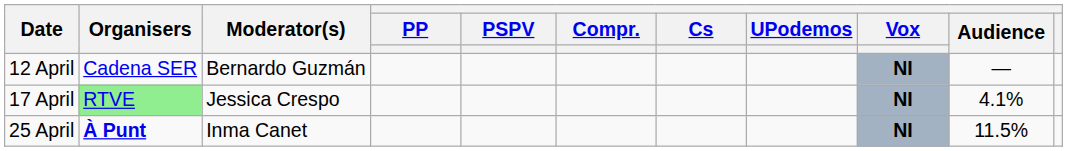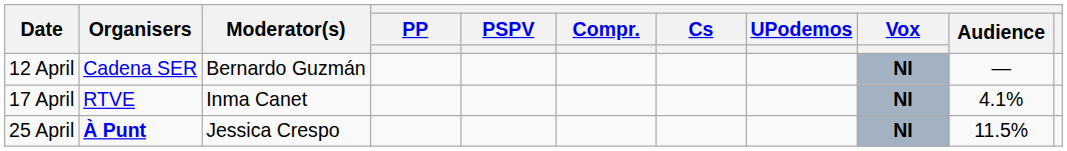(109, 99) lightgreen background -> (109, 99) no background
(273, 99) Jessica Crespo -> (257, 99) Inma Canet
(257, 130) Inma Canet -> (273, 130) Jessica Crespo
